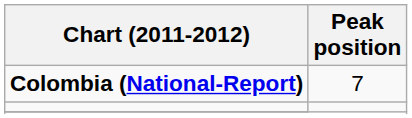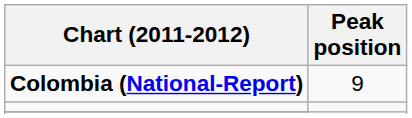(357, 83) 7 -> (357, 83) 9
